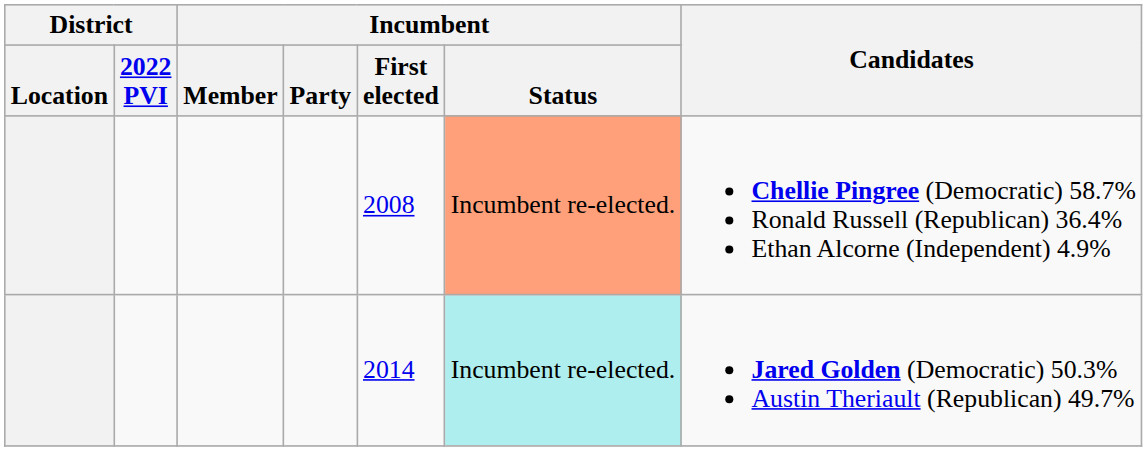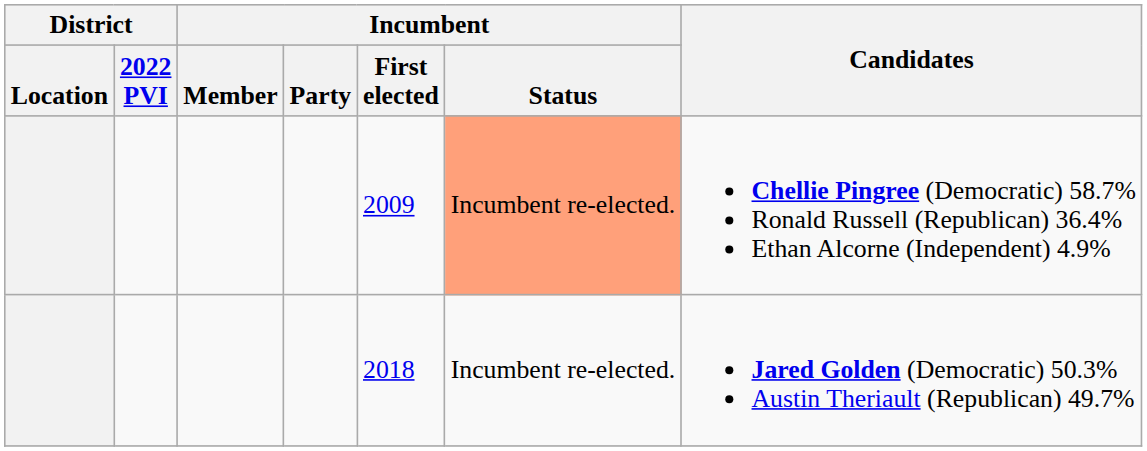(389, 204) 2008 -> (389, 204) 2009
(389, 369) 2014 -> (389, 369) 2018
(563, 369) paleturquoise background -> (563, 369) no background
